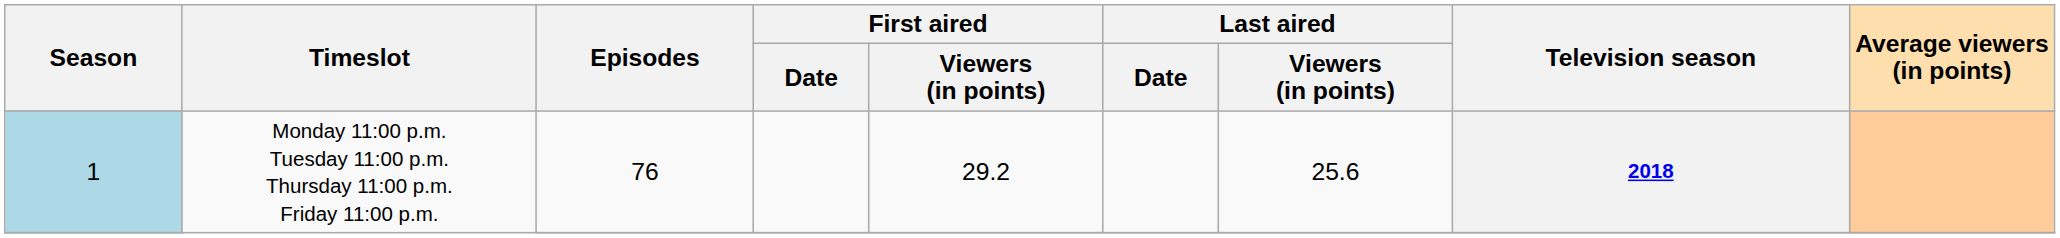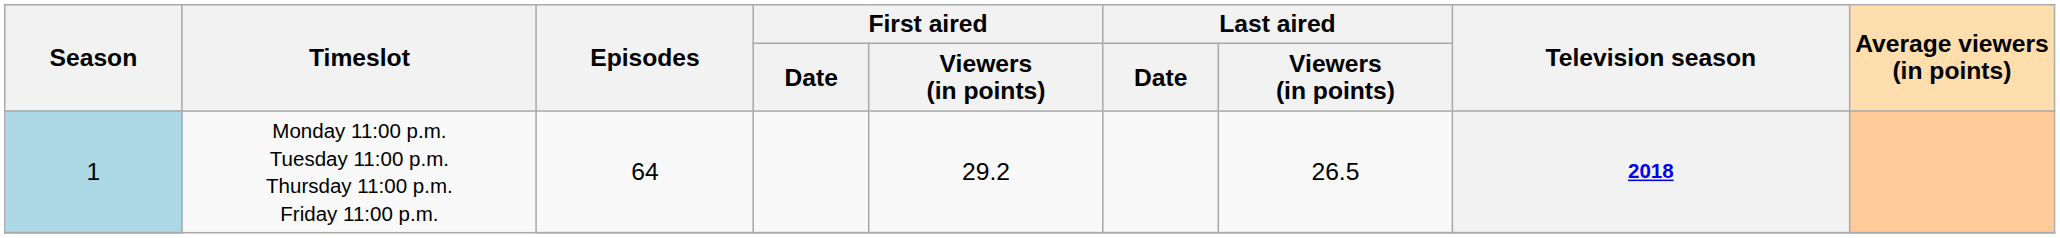(645, 171) 76 -> (645, 171) 64
(1335, 171) 25.6 -> (1335, 171) 26.5
